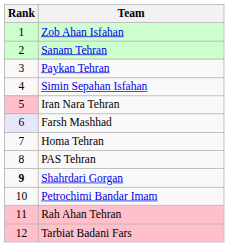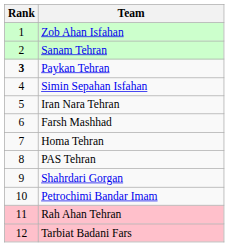(21, 68) normal -> (21, 68) bold
(21, 104) pink background -> (21, 104) no background
(21, 123) lavender background -> (21, 123) no background
(21, 178) bold -> (21, 178) normal
